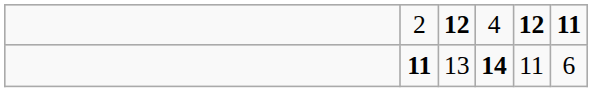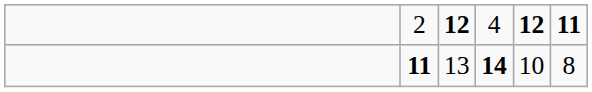(532, 65) 11 -> (532, 65) 10
(569, 65) 6 -> (569, 65) 8
